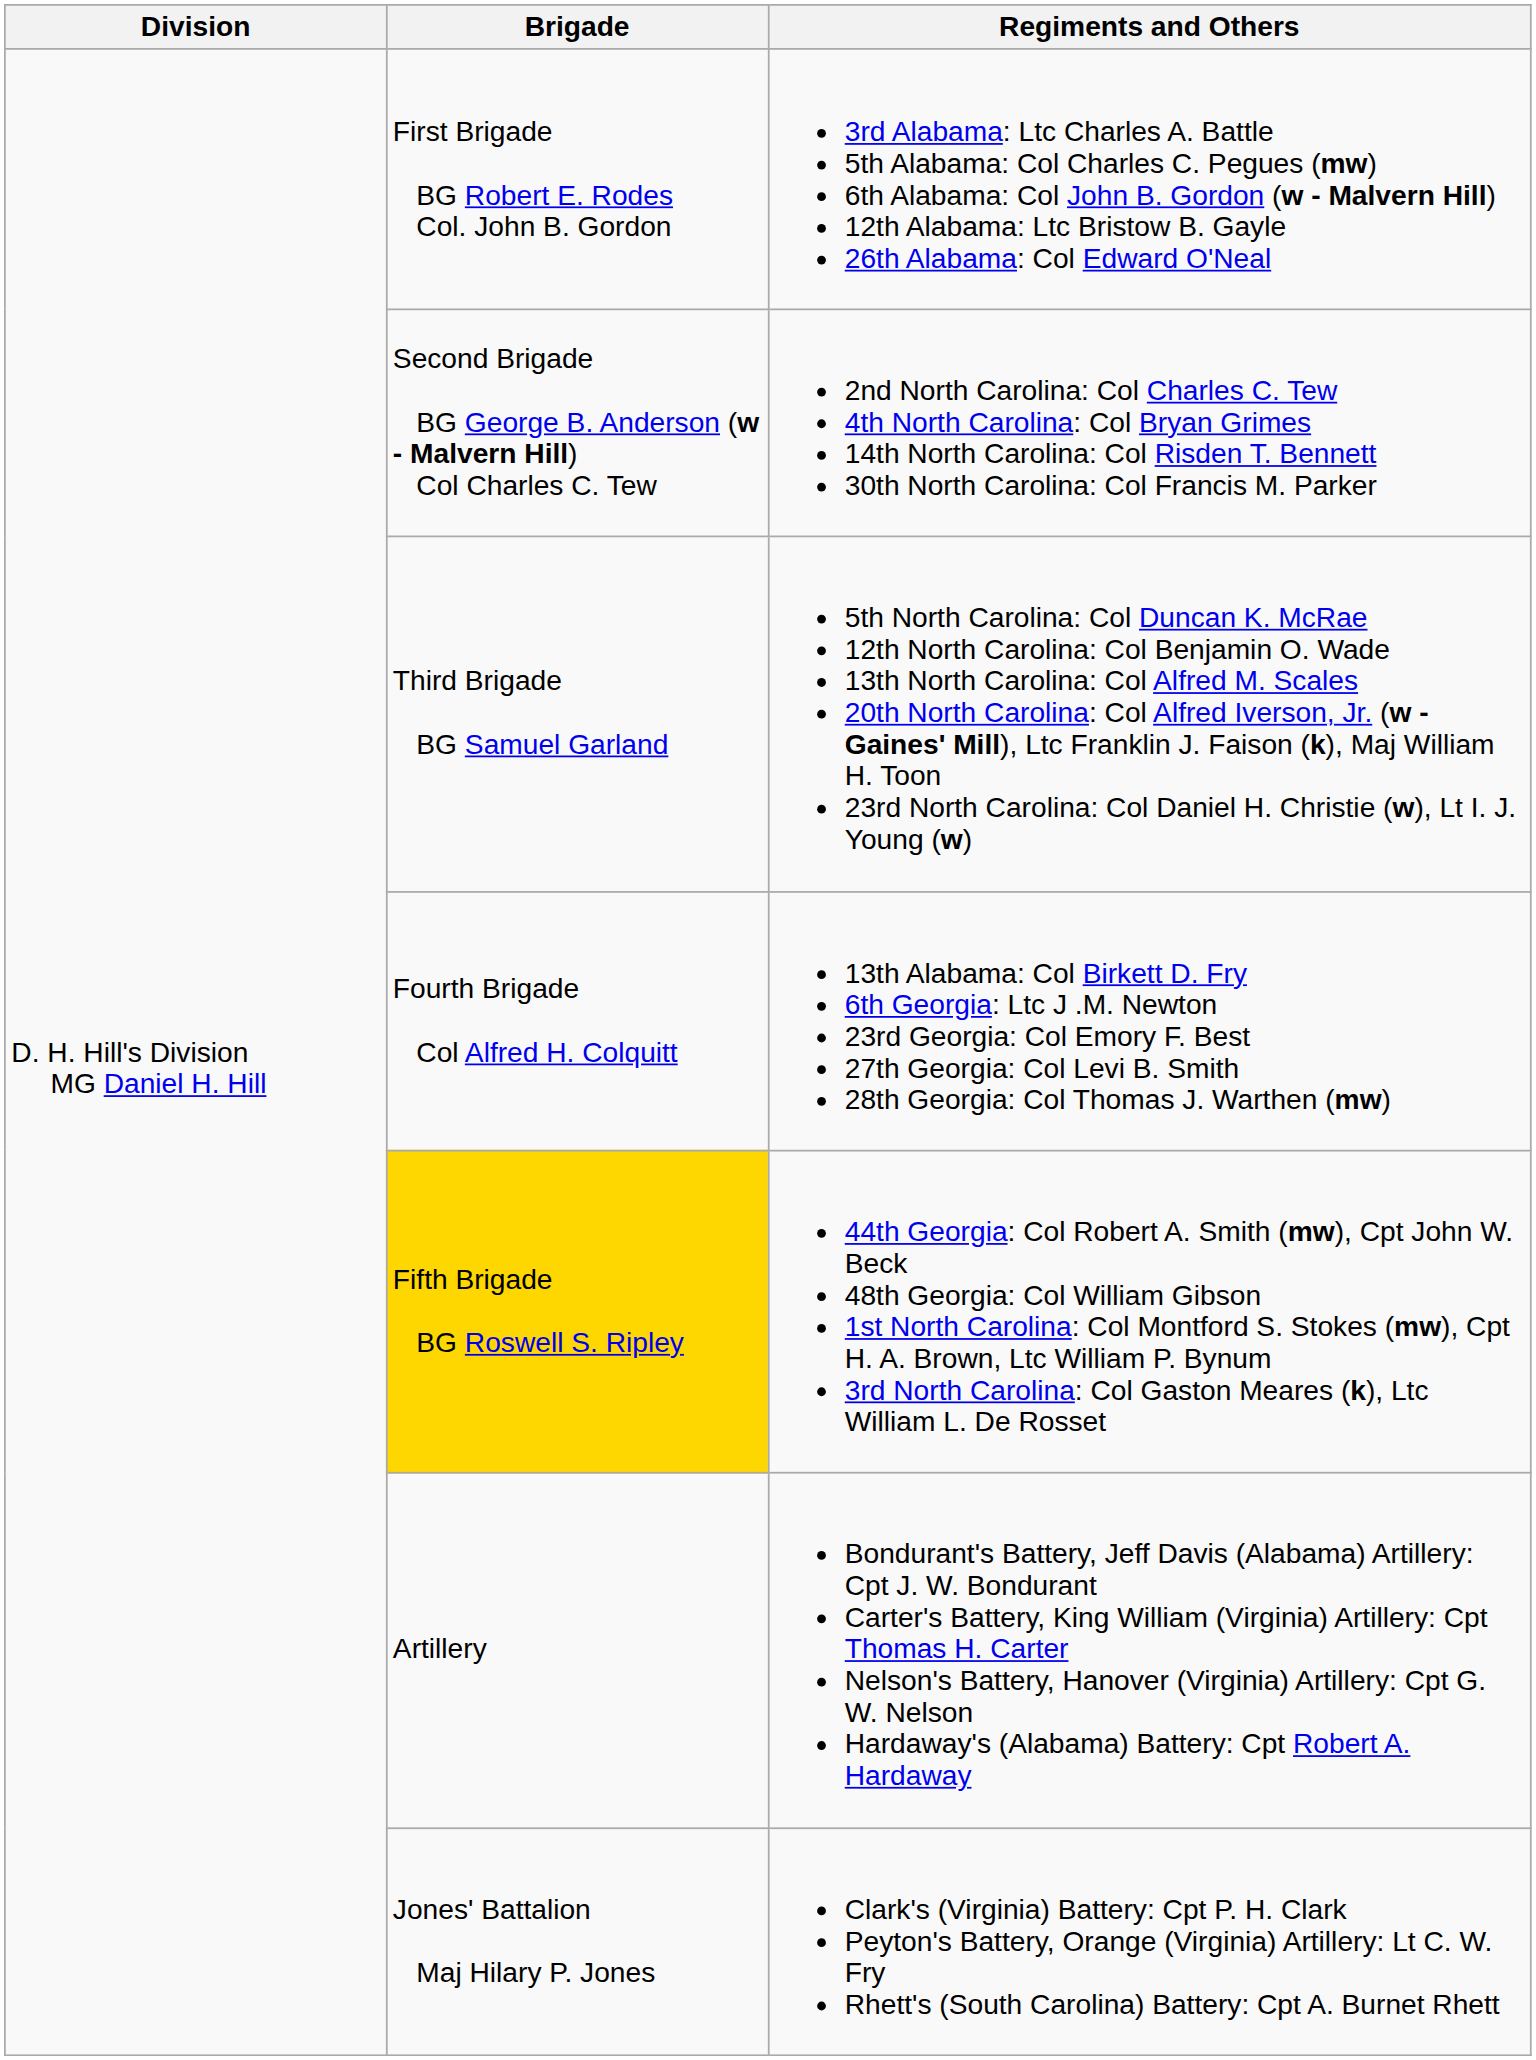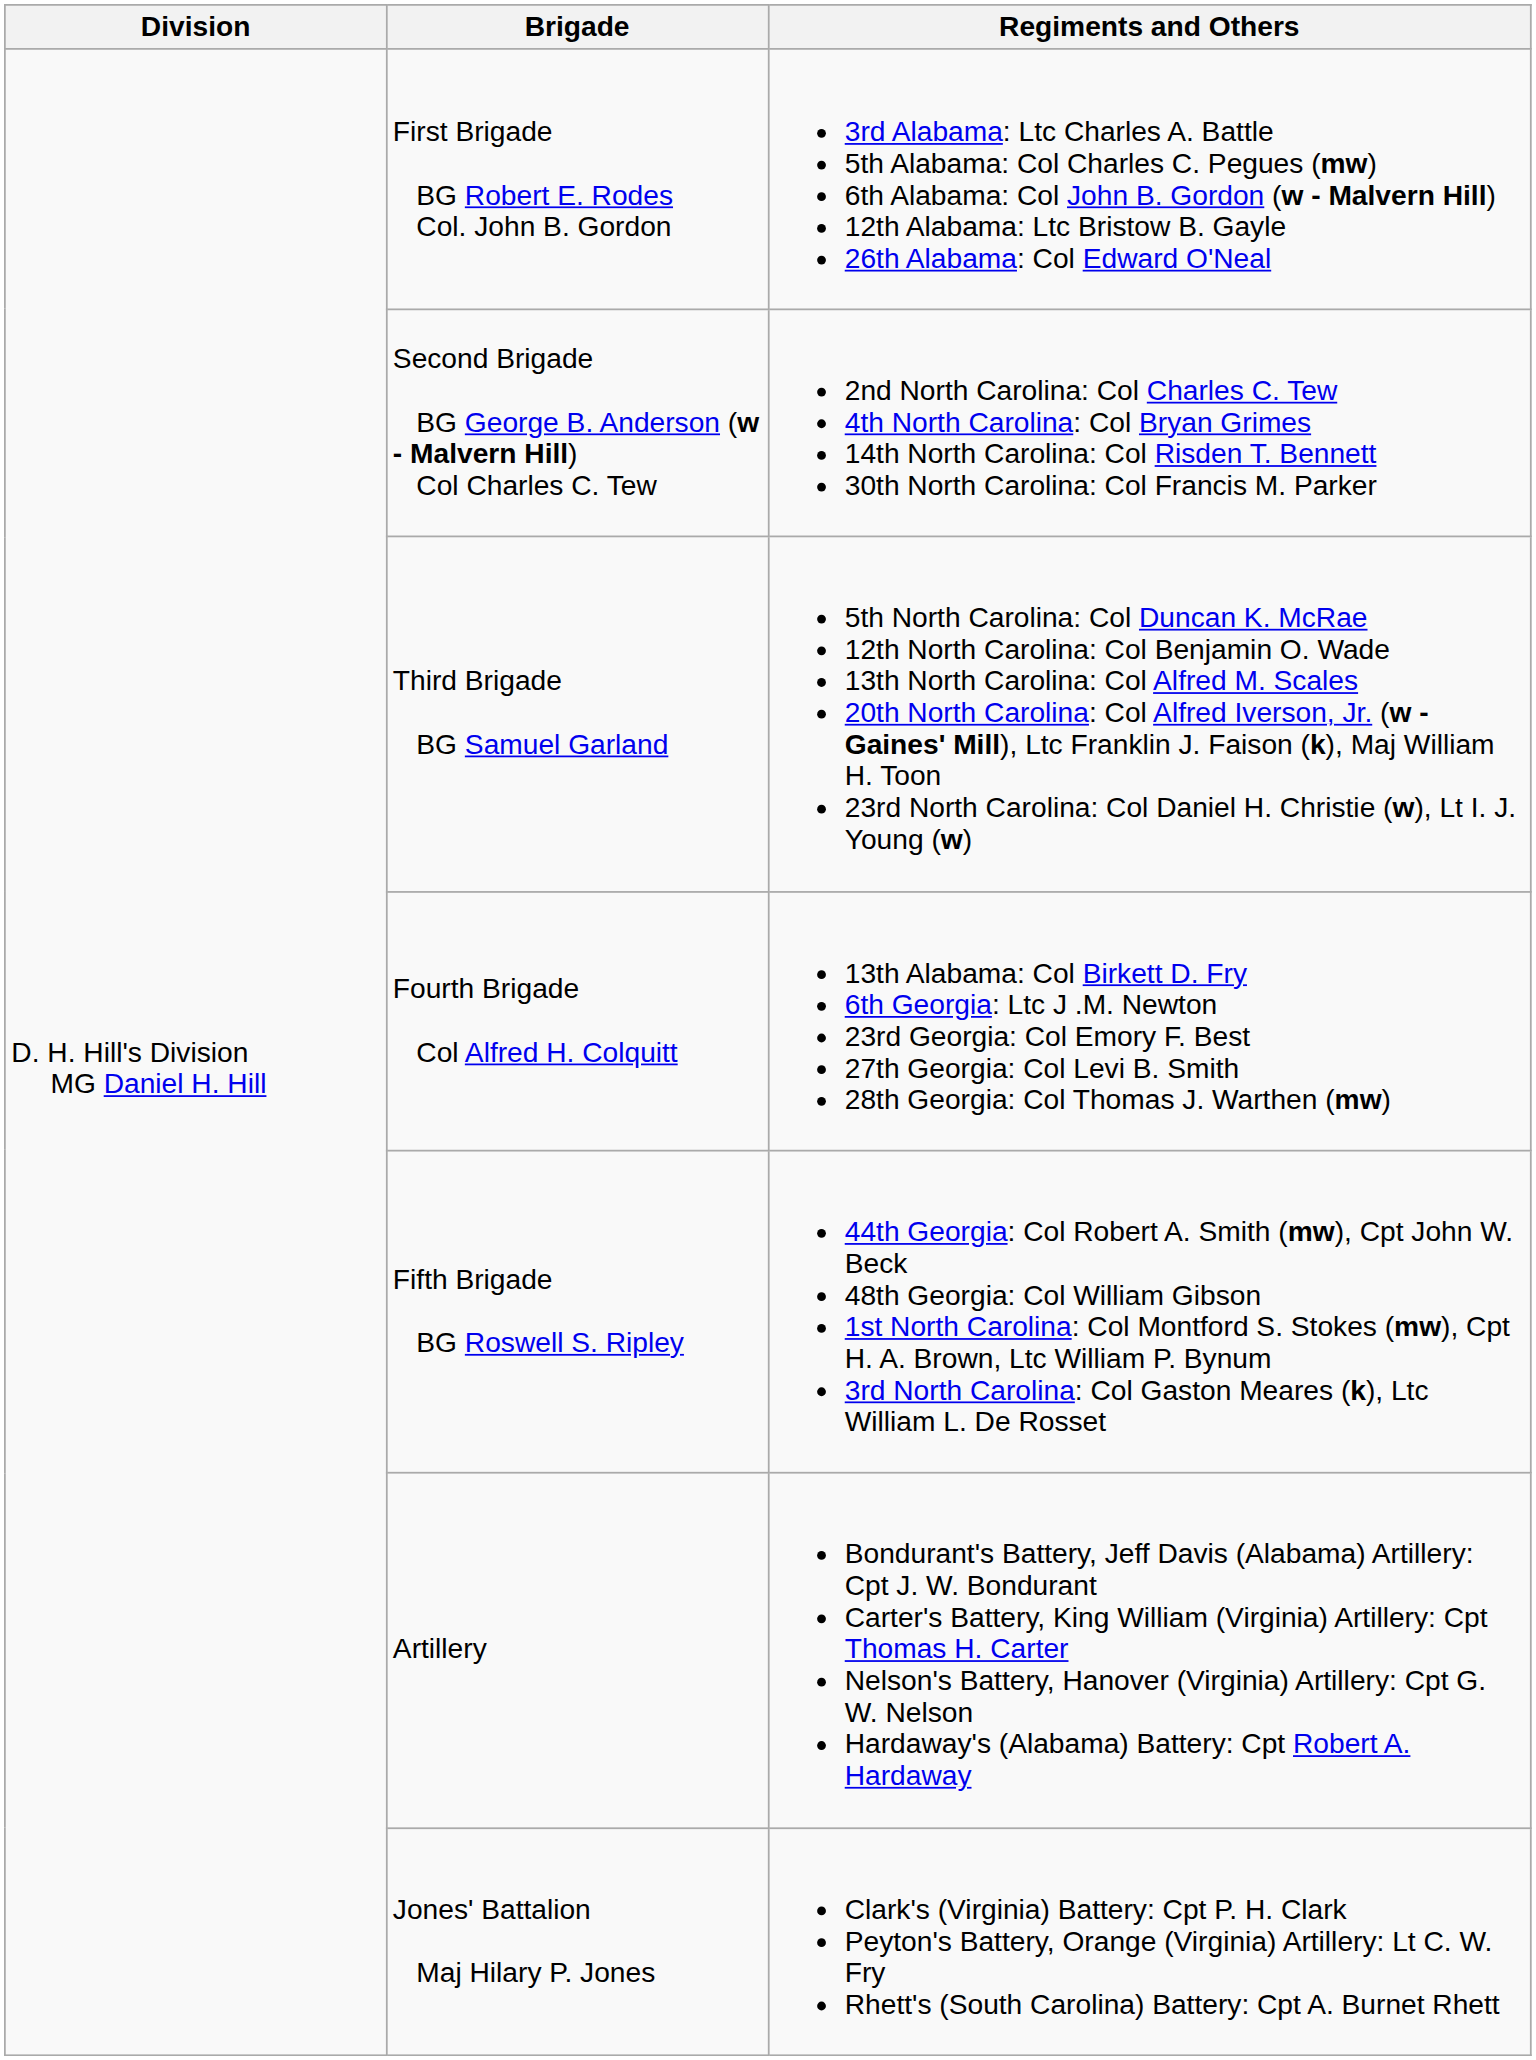(538, 1311) gold background -> (538, 1311) no background
